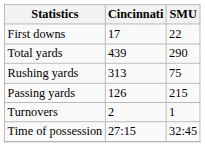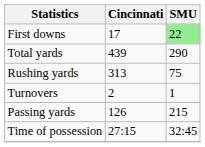(175, 34) no background -> (175, 34) lightgreen background
rows swapped: (41, 92) <-> (33, 112)
